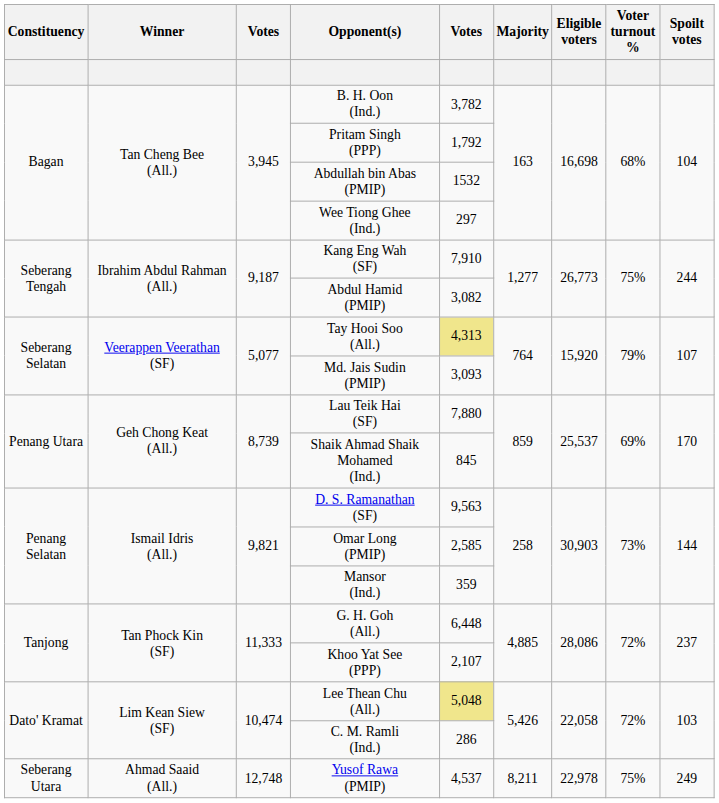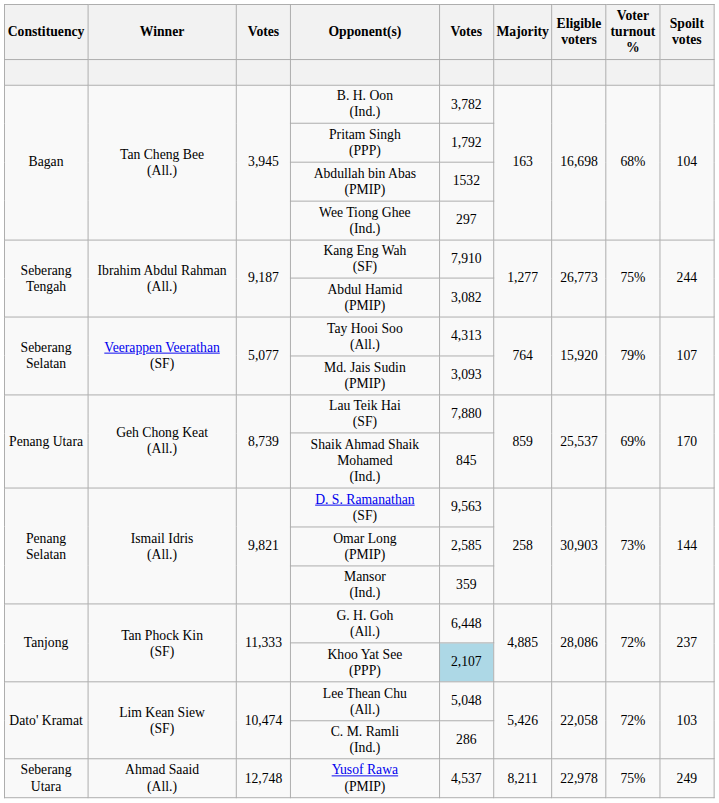(466, 336) khaki background -> (466, 336) no background
(466, 662) no background -> (466, 662) lightblue background
(466, 701) khaki background -> (466, 701) no background
